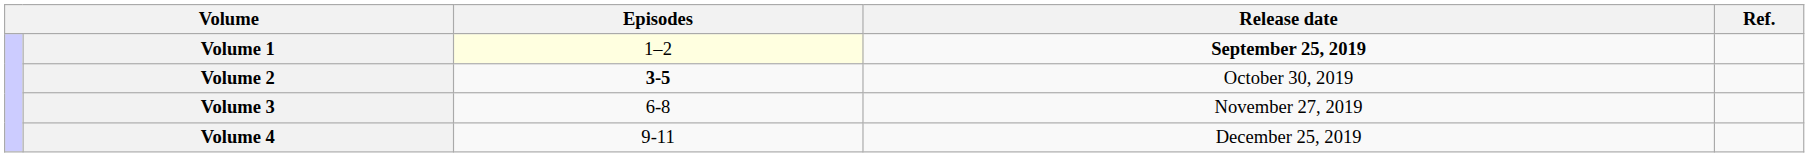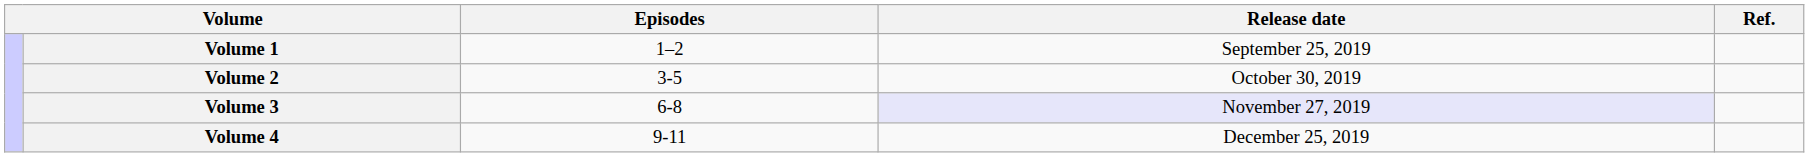(658, 48) lightyellow background -> (670, 48) no background
(1289, 48) bold -> (1296, 48) normal
(658, 78) bold -> (670, 78) normal
(1289, 107) no background -> (1296, 107) lavender background
